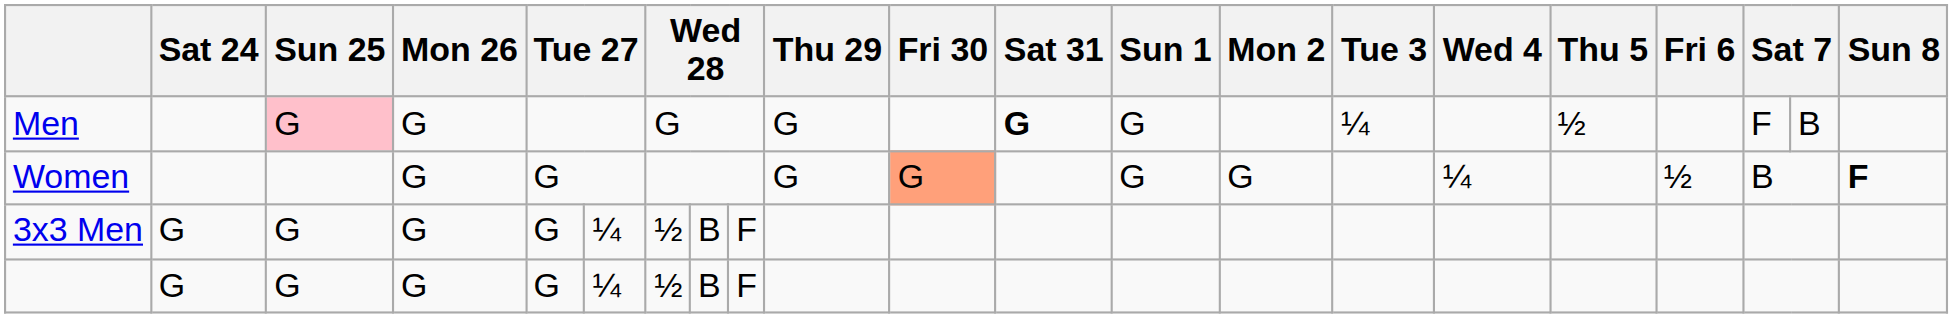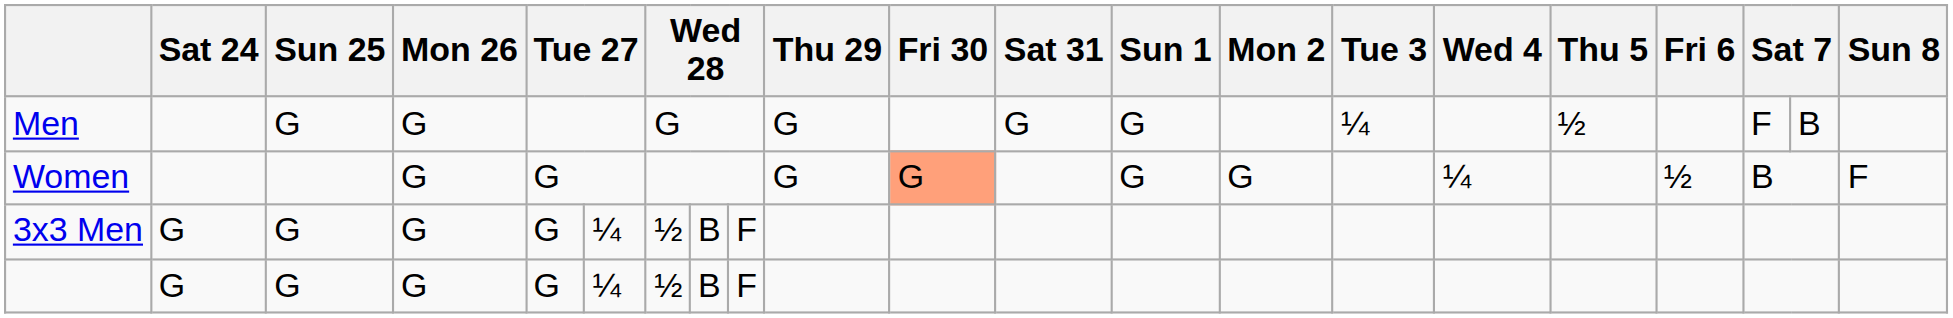(287, 123) pink background -> (287, 123) no background
(1017, 123) bold -> (1017, 123) normal
(1858, 177) bold -> (1858, 177) normal
